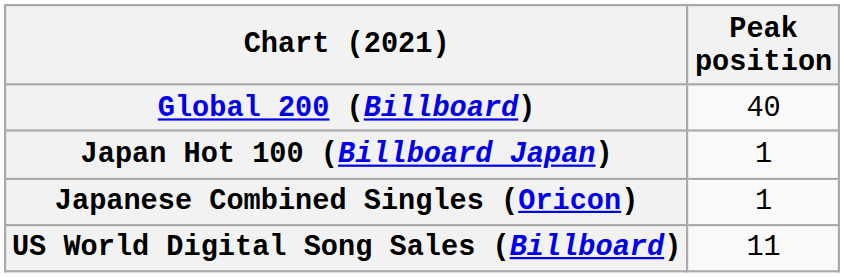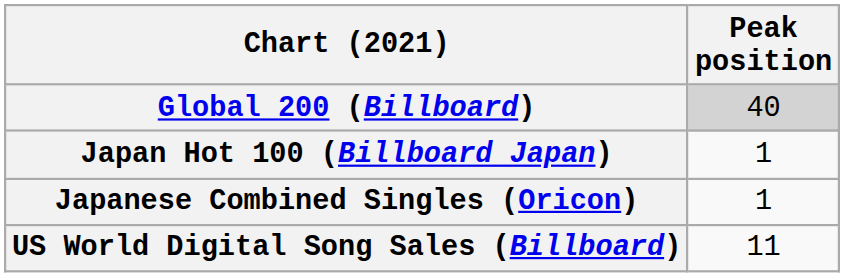(764, 108) no background -> (764, 108) lightgrey background
